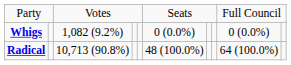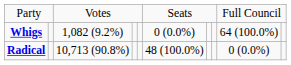(249, 32) 0 (0.0%) -> (249, 32) 64 (100.0%)
(249, 50) 64 (100.0%) -> (249, 50) 0 (0.0%)
